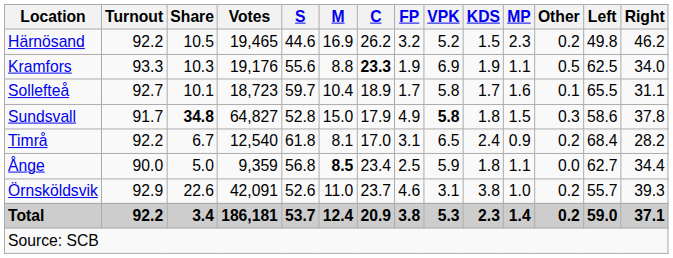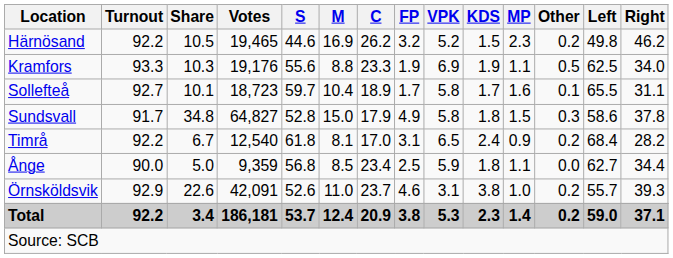(376, 66) bold -> (376, 66) normal
(199, 116) bold -> (199, 116) normal
(449, 116) bold -> (449, 116) normal
(342, 166) bold -> (342, 166) normal
